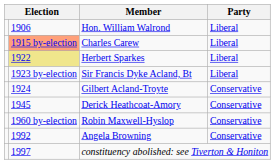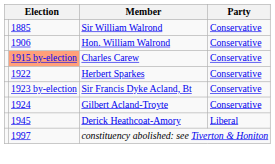+ row: (122, 27)
(224, 27) Liberal -> (236, 43) Conservative
(224, 43) Liberal -> (236, 58) Conservative
(21, 58) khaki background -> (21, 74) no background
(224, 58) Liberal -> (236, 74) Conservative
(224, 74) Liberal -> (236, 89) Conservative
(236, 105) Conservative -> (224, 120) Liberal
- row: (128, 120)
- row: (116, 136)
